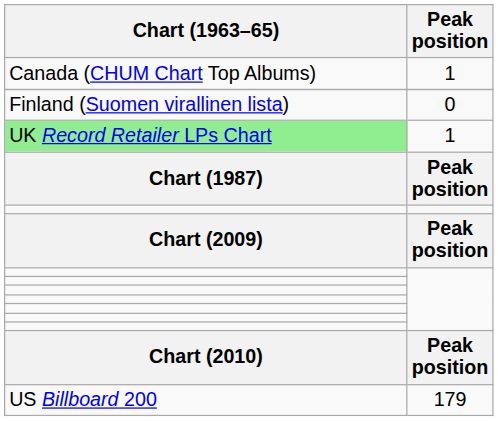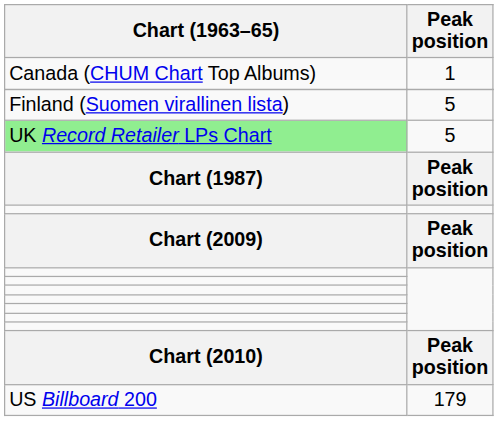(450, 104) 0 -> (450, 104) 5
(450, 135) 1 -> (450, 135) 5
